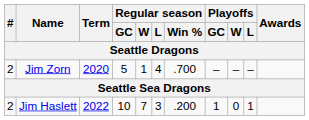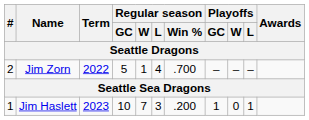(96, 69) 2020 -> (96, 69) 2022
(10, 106) 2 -> (10, 106) 1
(96, 106) 2022 -> (96, 106) 2023
